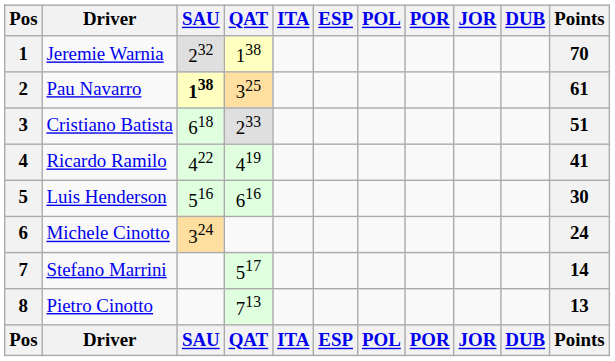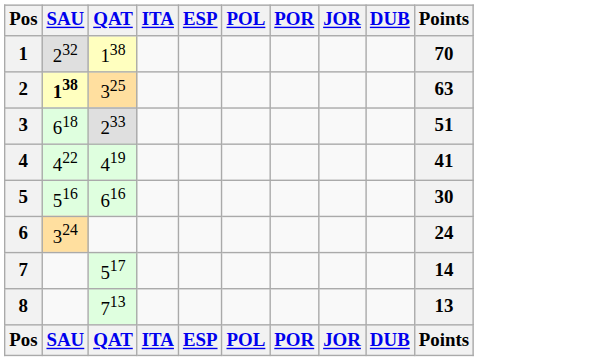- column: (110, 19)
(579, 89) 61 -> (444, 89) 63
